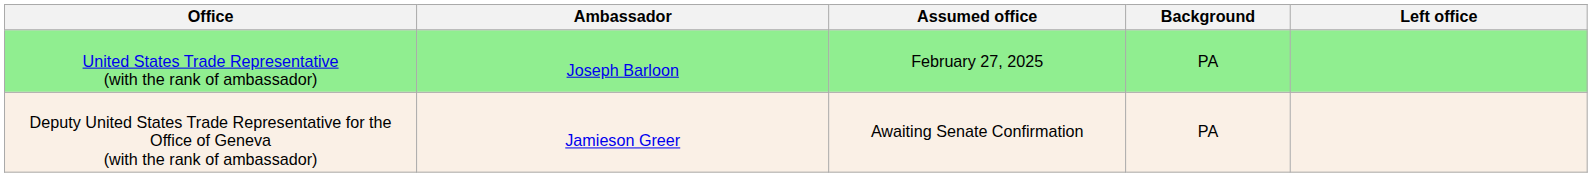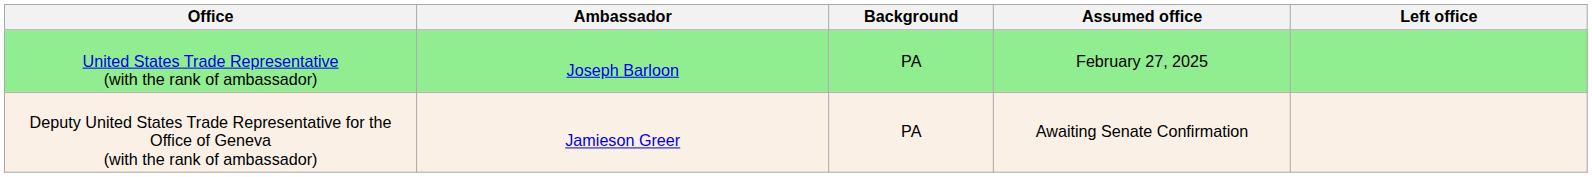columns swapped: (1208, 17) <-> (977, 17)
